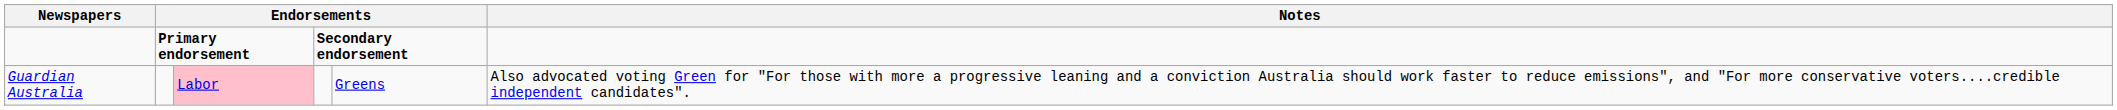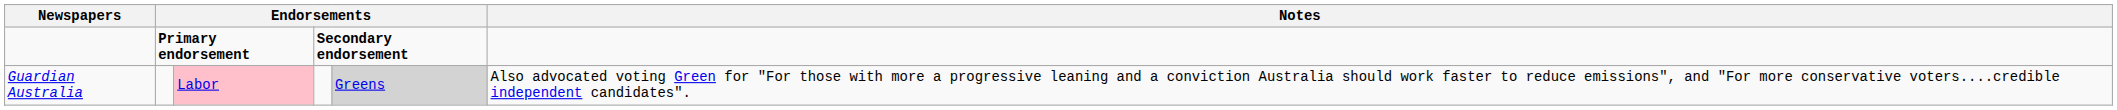(360, 85) no background -> (360, 85) lightgrey background
